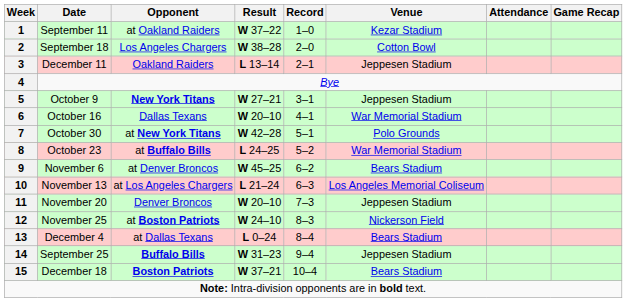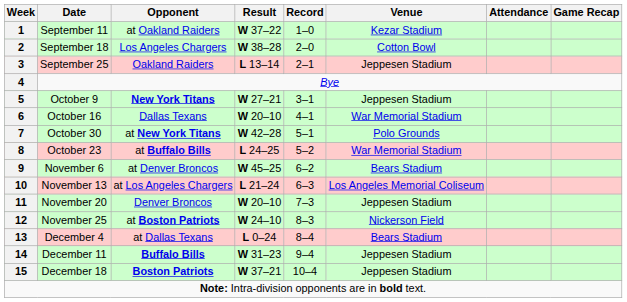(74, 64) December 11 -> (74, 64) September 25
(74, 254) September 25 -> (74, 254) December 11
(406, 271) Bears Stadium -> (406, 271) Jeppesen Stadium
